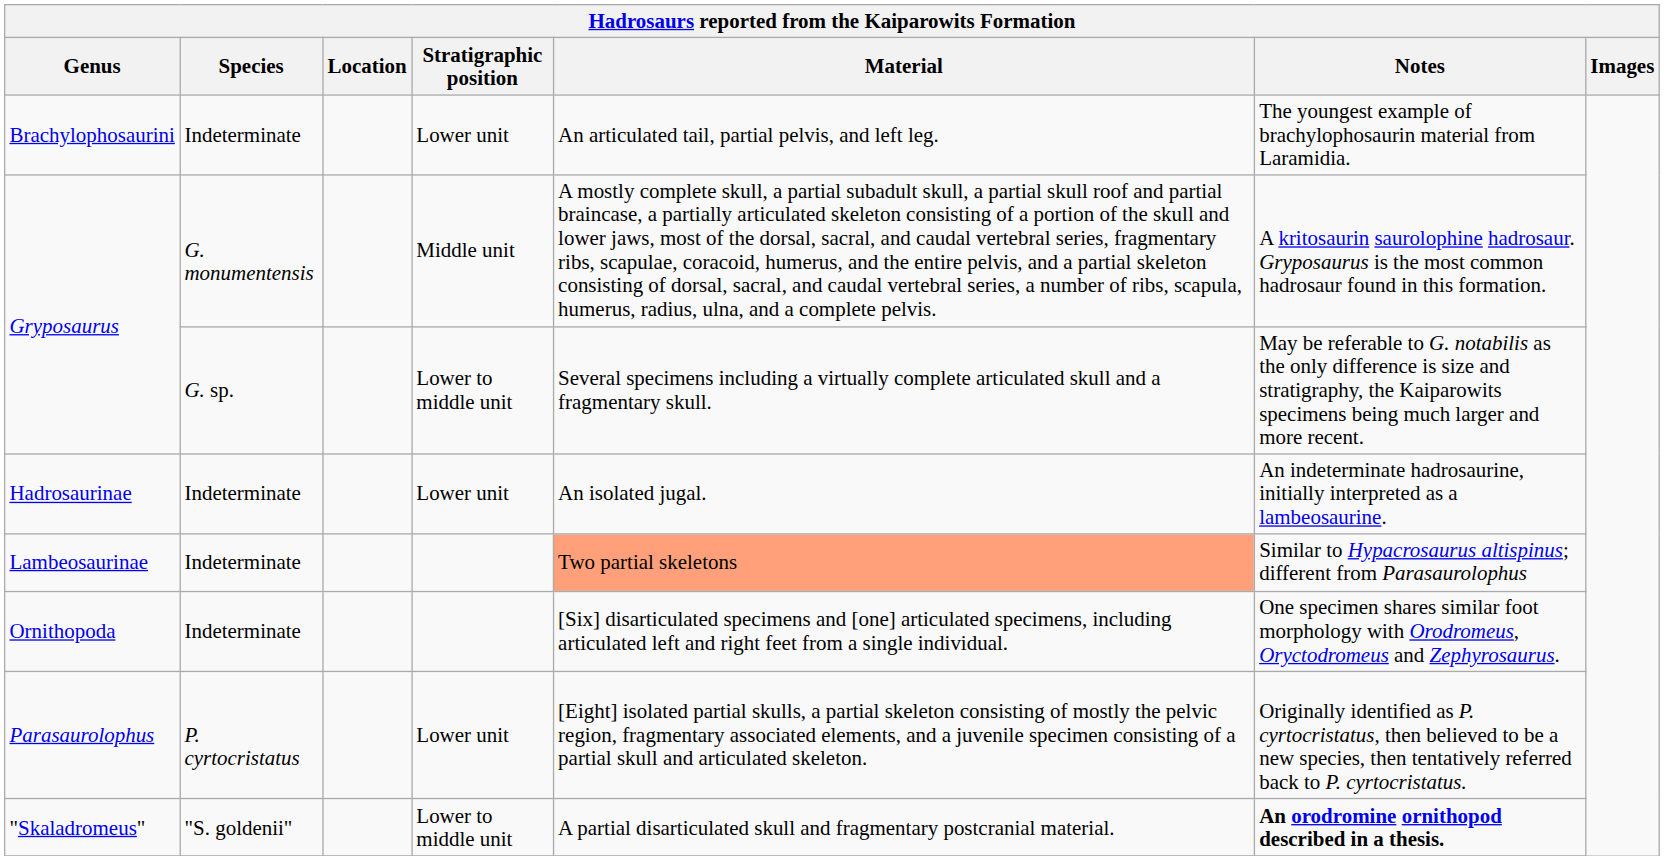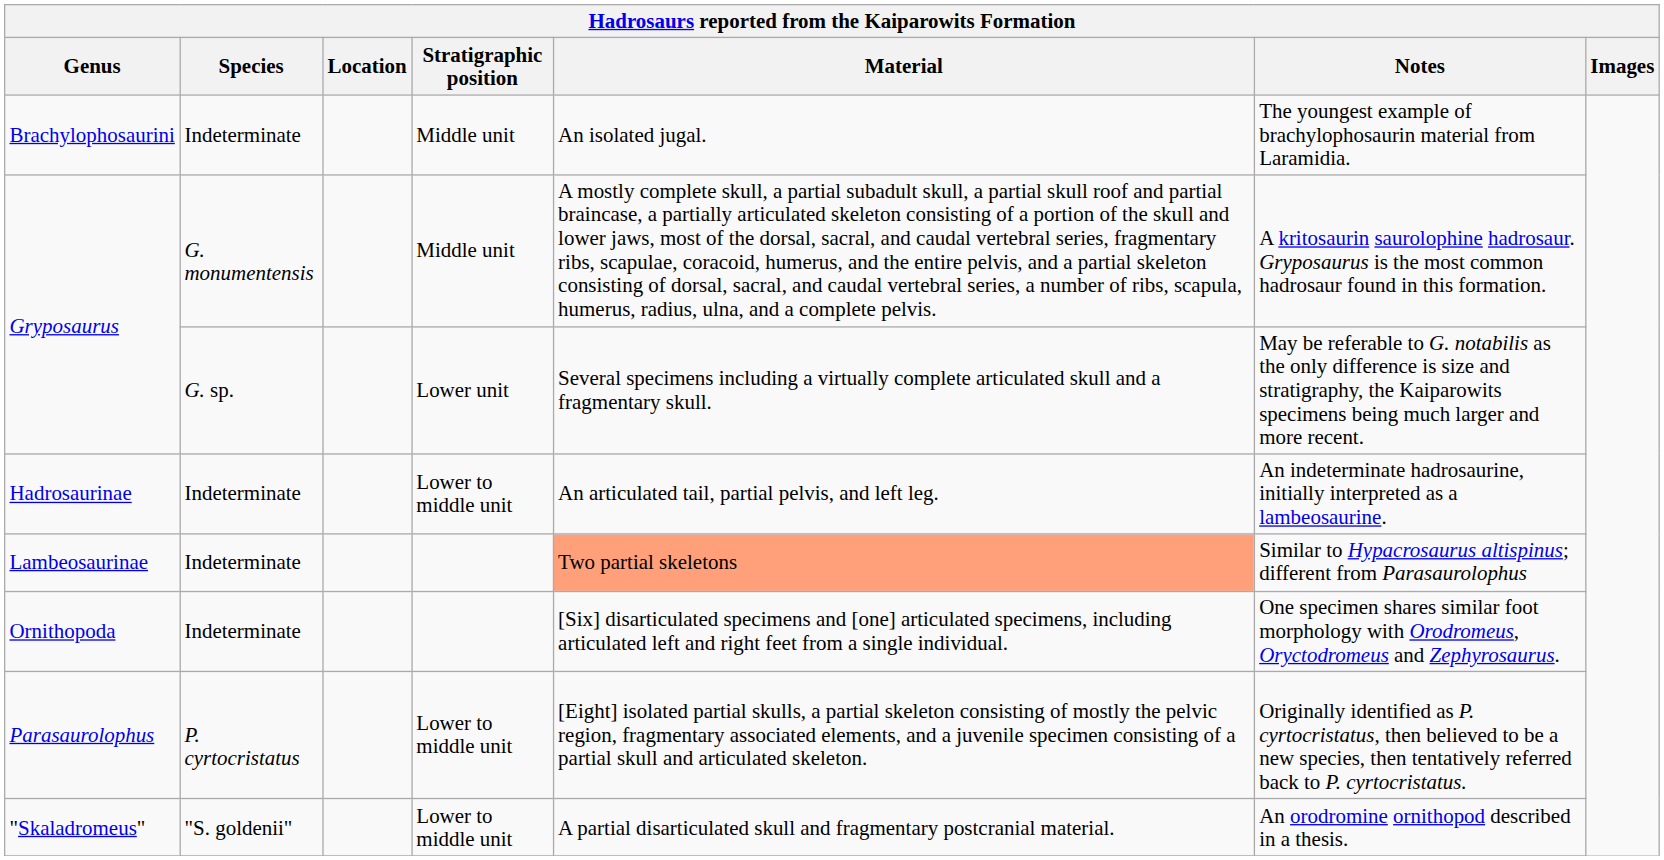(463, 134) Lower unit -> (466, 134) Middle unit
(748, 134) An articulated tail, partial pelvis, and left leg. -> (632, 134) An isolated jugal.
(464, 389) Lower to middle unit -> (463, 389) Lower unit
(463, 493) Lower unit -> (464, 493) Lower to middle unit
(632, 493) An isolated jugal. -> (748, 493) An articulated tail, partial pelvis, and left leg.
(463, 735) Lower unit -> (464, 735) Lower to middle unit
(1381, 827) bold -> (1415, 827) normal
